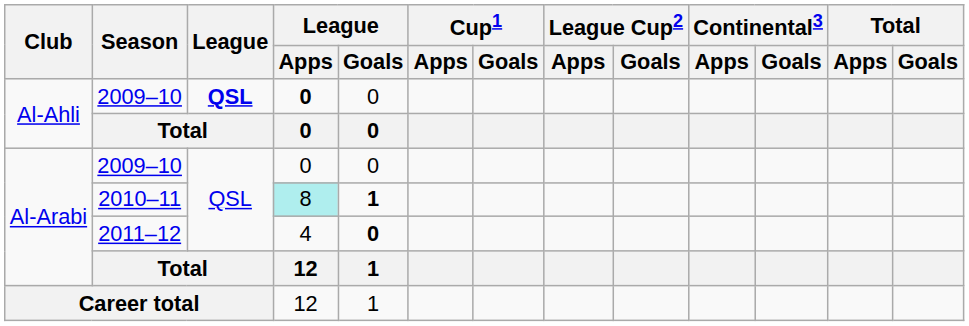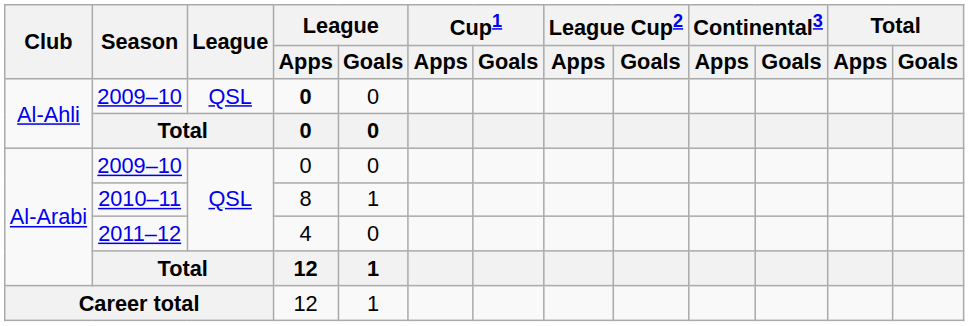(230, 97) bold -> (230, 97) normal
(306, 200) paleturquoise background -> (306, 200) no background
(373, 200) bold -> (373, 200) normal
(373, 234) bold -> (373, 234) normal
